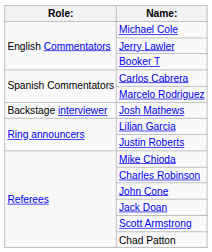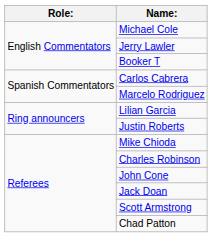- row: (152, 110)
